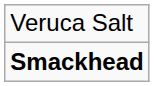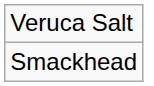(77, 61) bold -> (74, 61) normal
